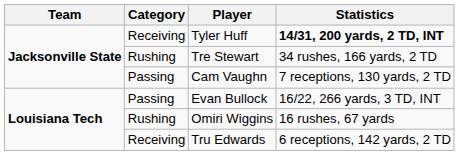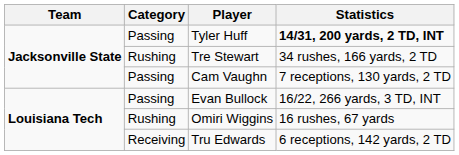(157, 35) Receiving -> (151, 35) Passing
